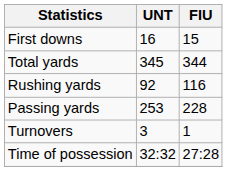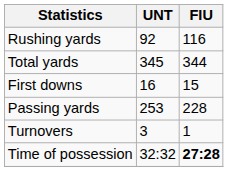rows swapped: (45, 39) <-> (54, 85)
(201, 154) normal -> (201, 154) bold
